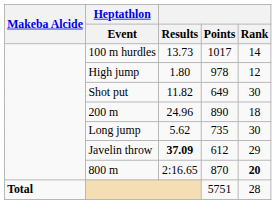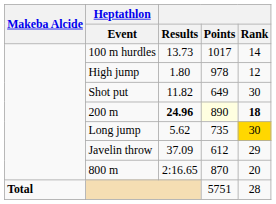(180, 112) normal -> (180, 112) bold
(219, 112) no background -> (219, 112) lightyellow background
(255, 112) normal -> (255, 112) bold
(255, 131) no background -> (255, 131) gold background
(180, 150) bold -> (180, 150) normal
(255, 170) bold -> (255, 170) normal
